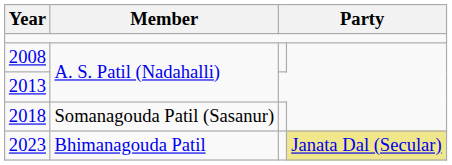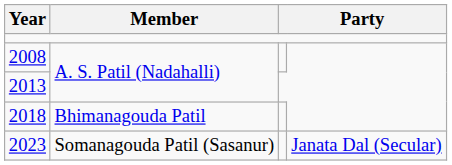(164, 116) Somanagouda Patil (Sasanur) -> (130, 116) Bhimanagouda Patil
(130, 145) Bhimanagouda Patil -> (164, 145) Somanagouda Patil (Sasanur)
(366, 145) khaki background -> (366, 145) no background
